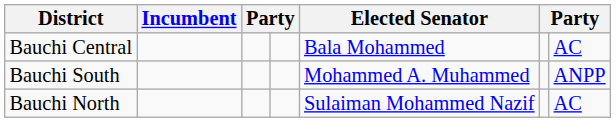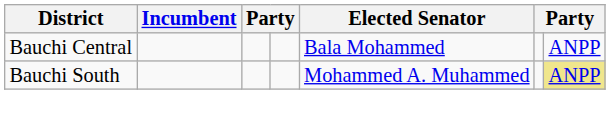(568, 47) AC -> (575, 47) ANPP
(580, 75) no background -> (575, 75) khaki background
- row: (65, 103)
